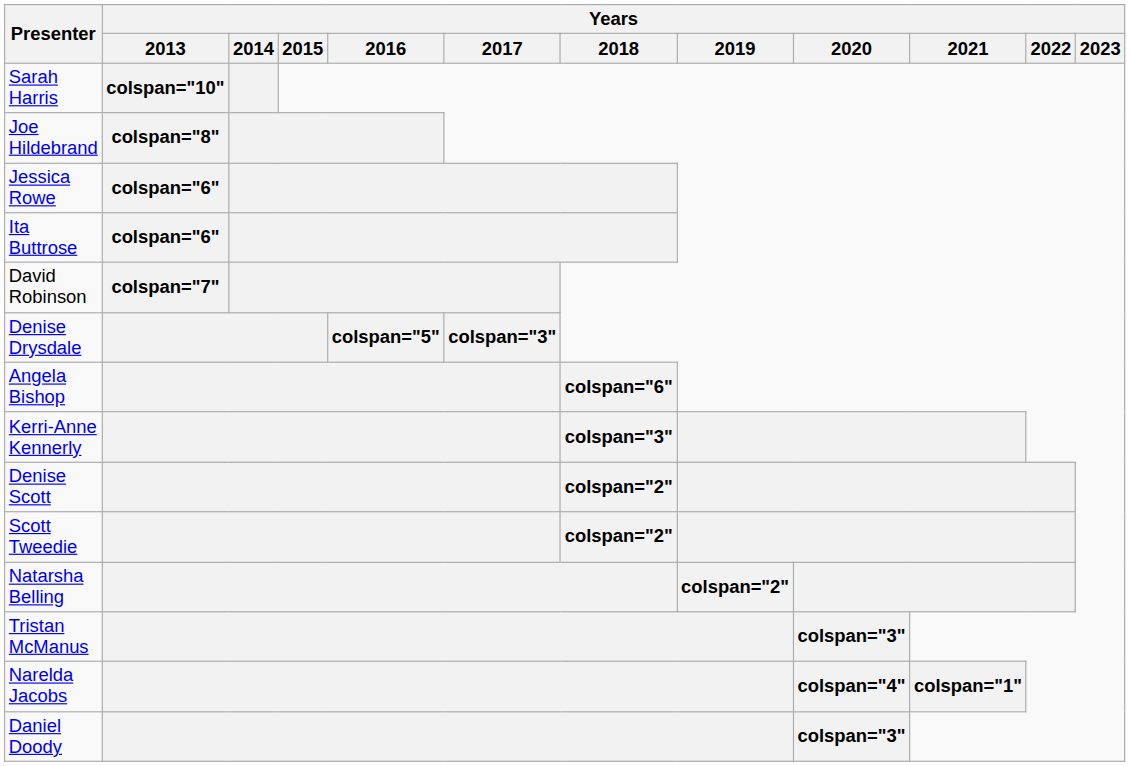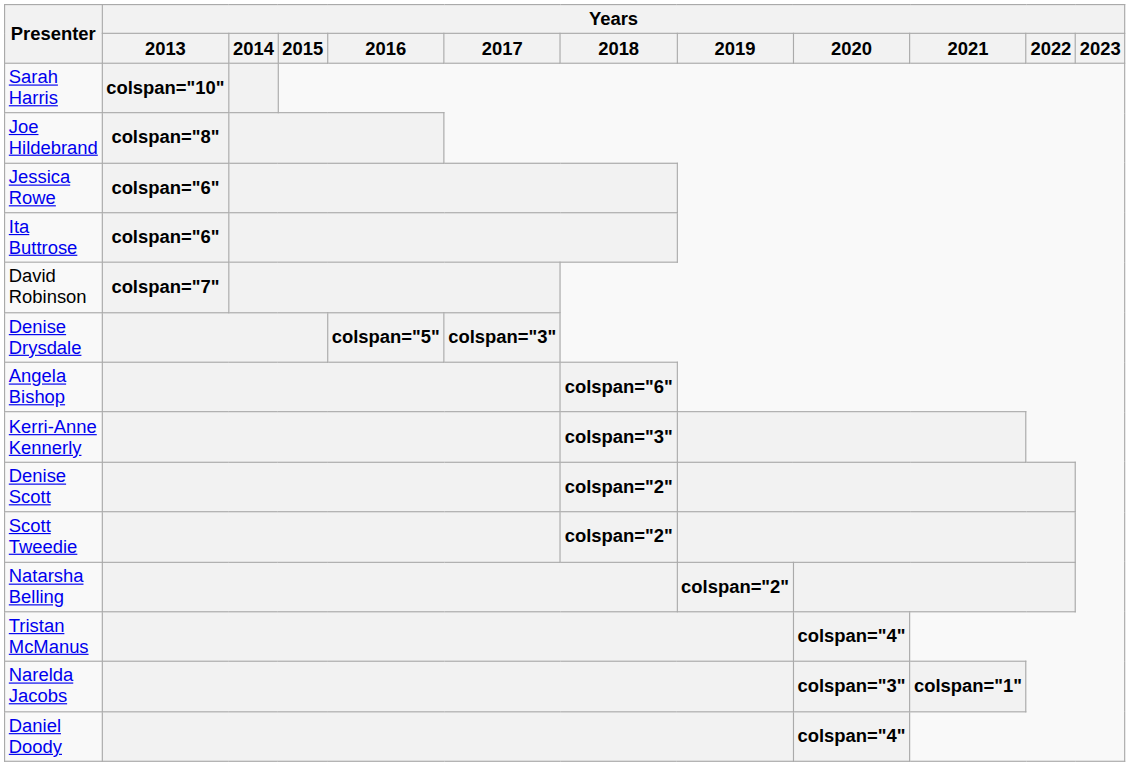(852, 636) colspan="3" -> (852, 636) colspan="4"
(852, 686) colspan="4" -> (852, 686) colspan="3"
(852, 736) colspan="3" -> (852, 736) colspan="4"
